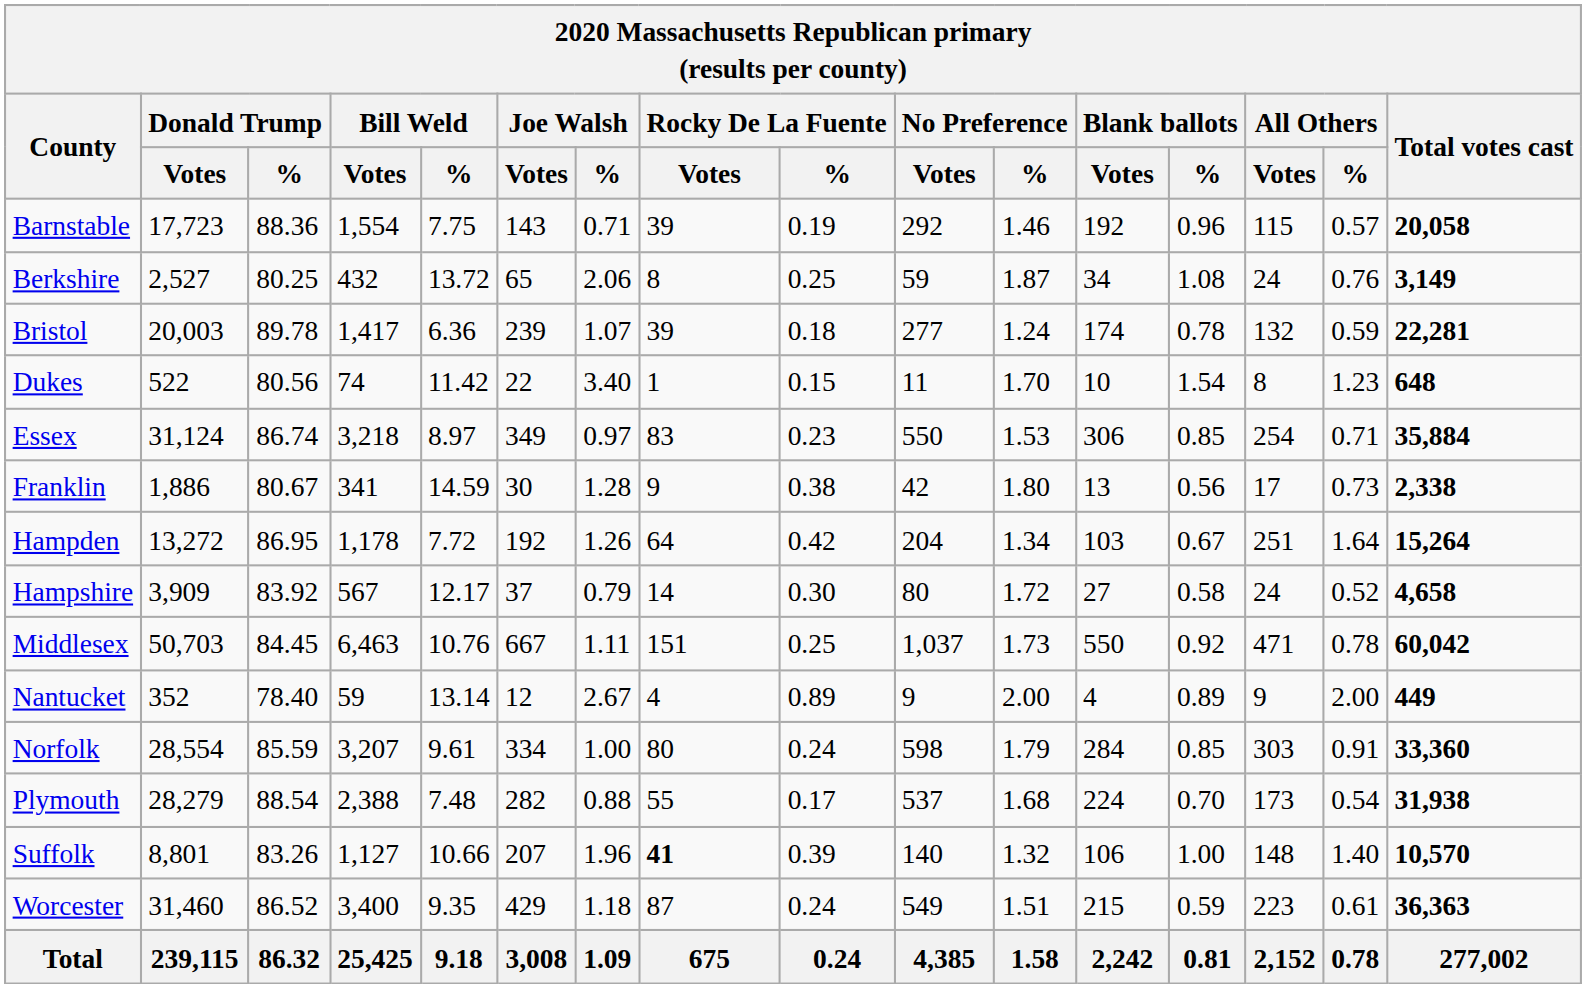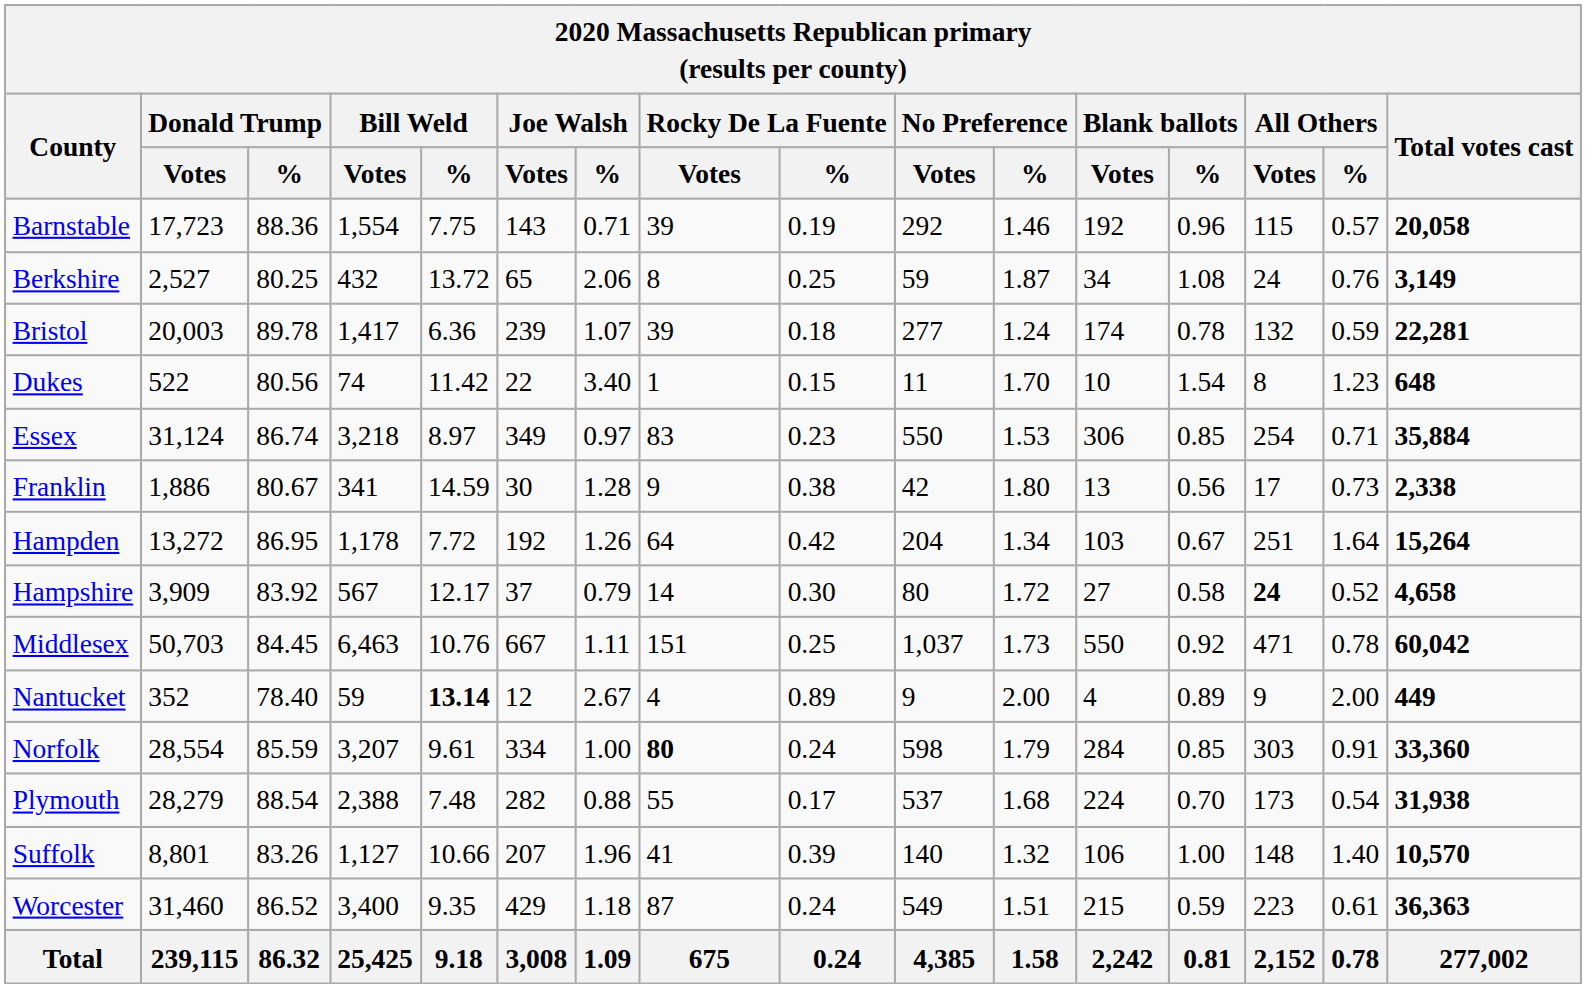(1267, 592) normal -> (1267, 590) bold
(459, 697) normal -> (459, 694) bold
(660, 749) normal -> (660, 747) bold
(660, 851) bold -> (660, 853) normal
